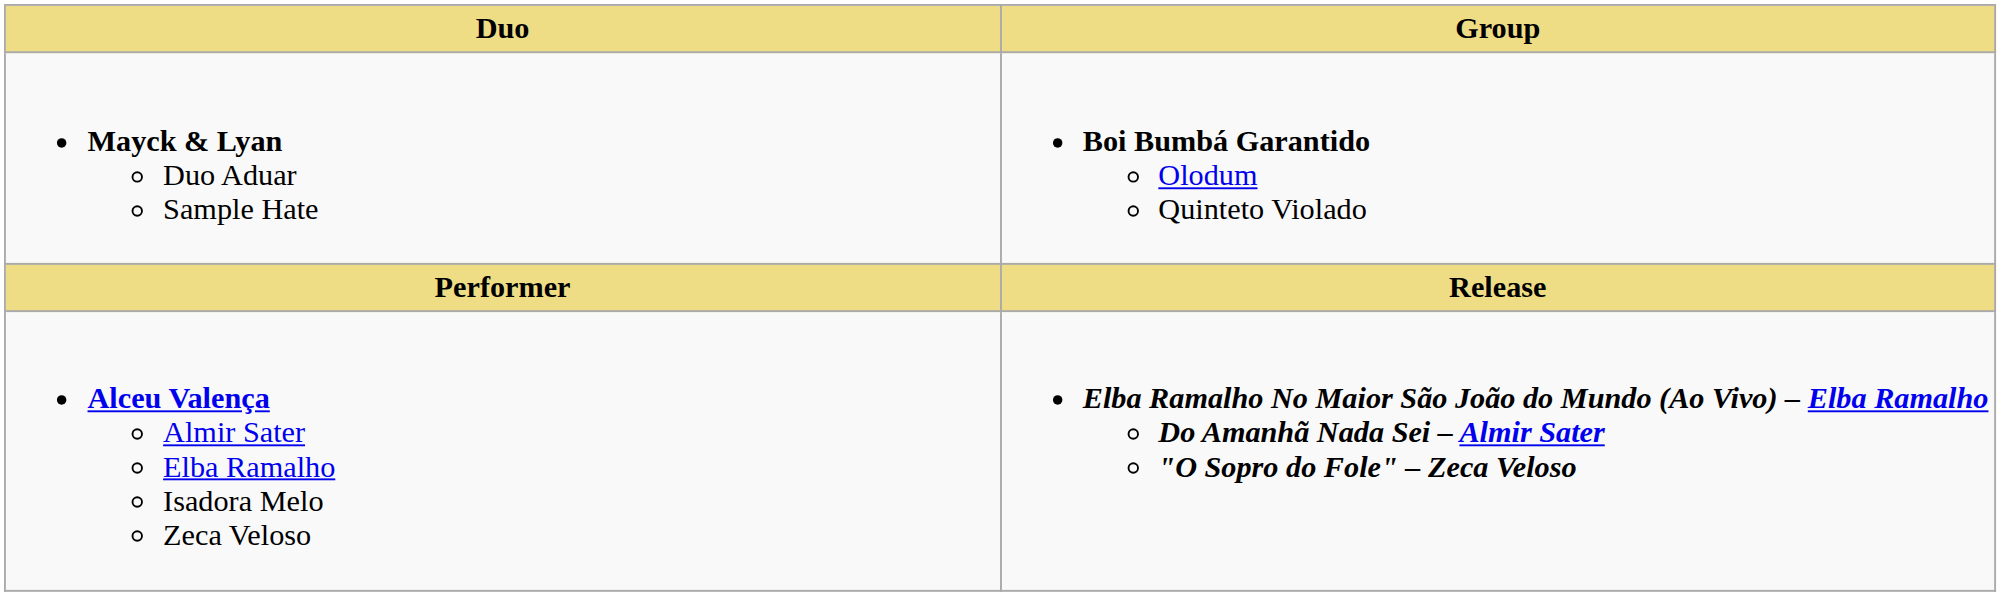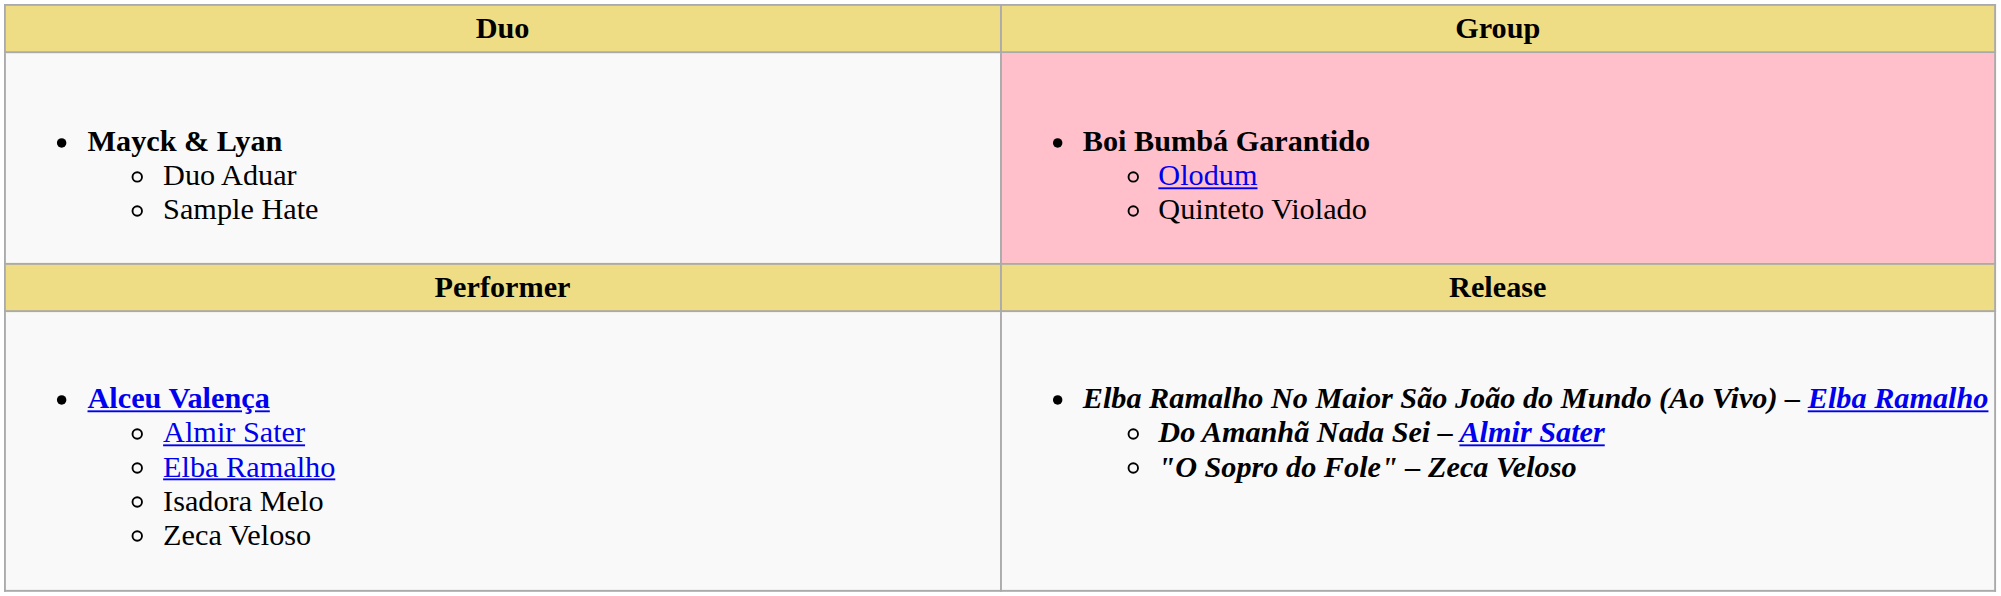(1498, 175) no background -> (1498, 175) pink background
